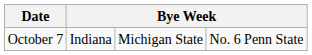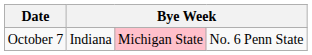(161, 39) no background -> (161, 39) pink background
